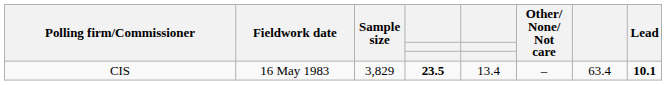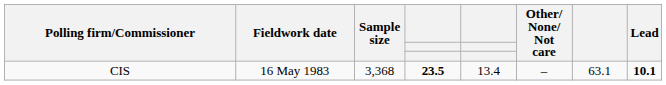(380, 71) 3,829 -> (380, 71) 3,368
(600, 71) 63.4 -> (600, 71) 63.1
